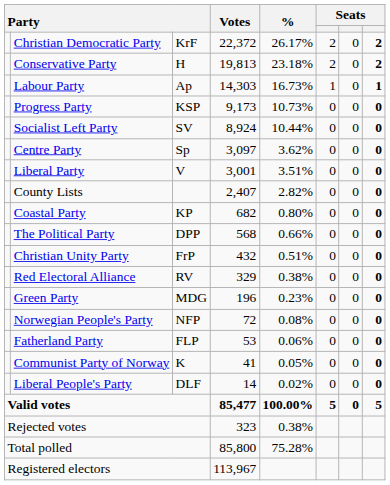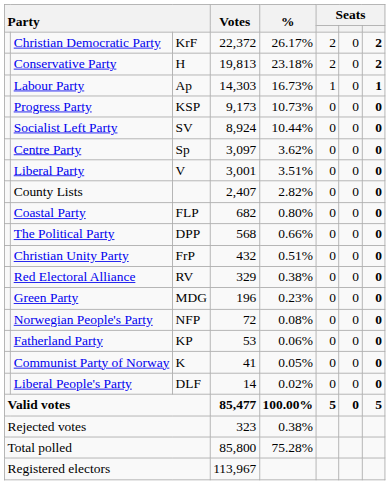(184, 213) KP -> (187, 213) FLP
(187, 341) FLP -> (184, 341) KP
